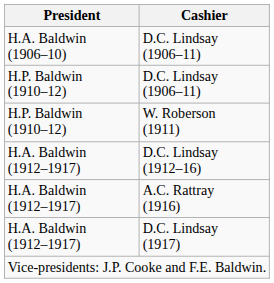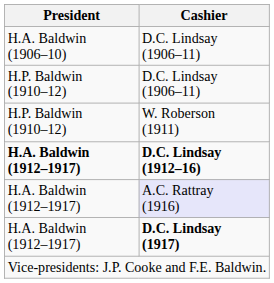(47, 160) normal -> (49, 160) bold
(180, 160) normal -> (182, 160) bold
(178, 198) no background -> (178, 198) lavender background
(180, 236) normal -> (182, 236) bold
